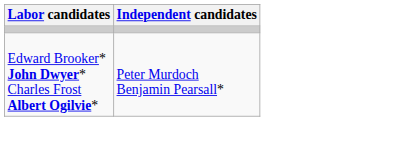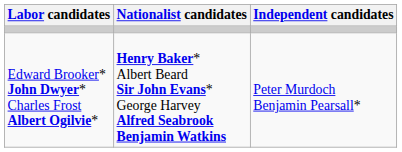+ column: (182, 15)
